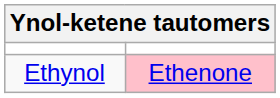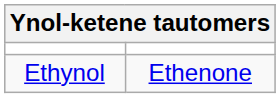(200, 73) pink background -> (200, 73) no background
